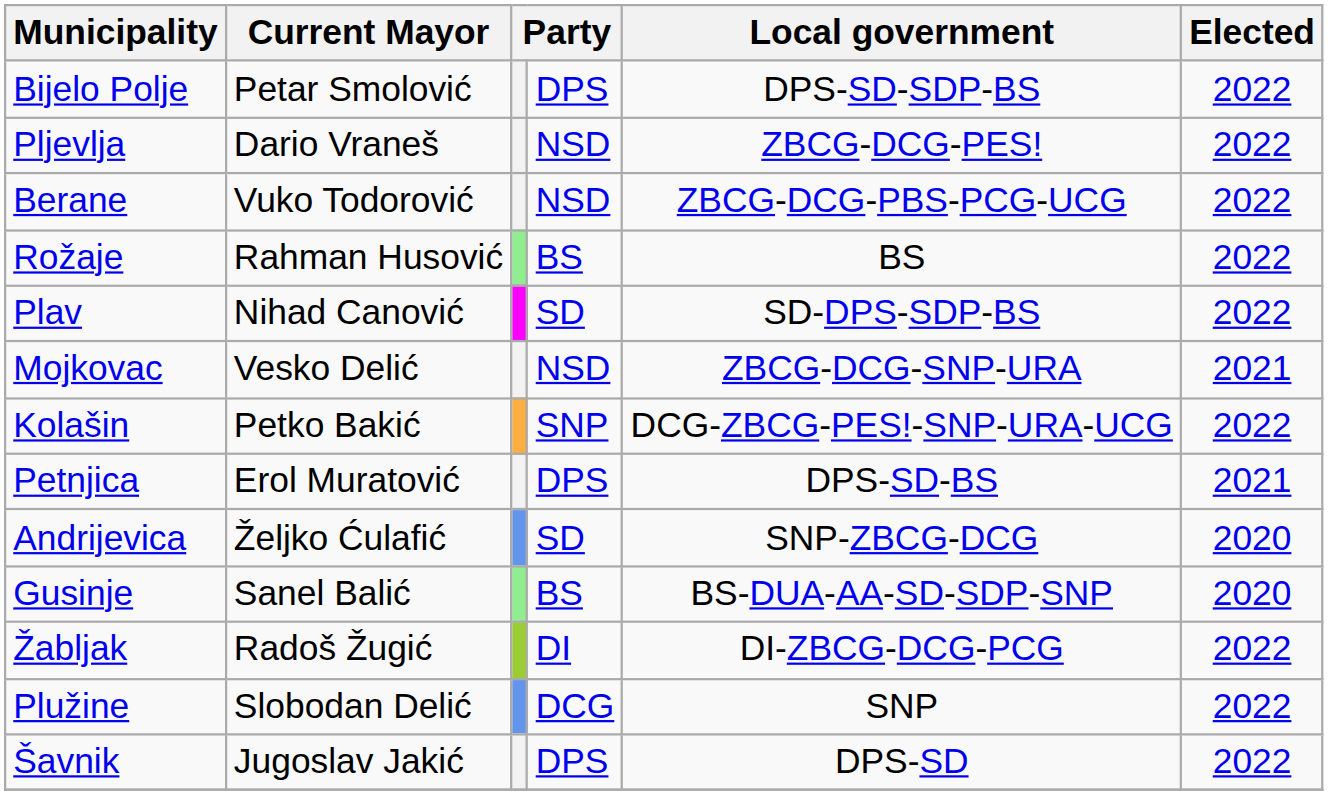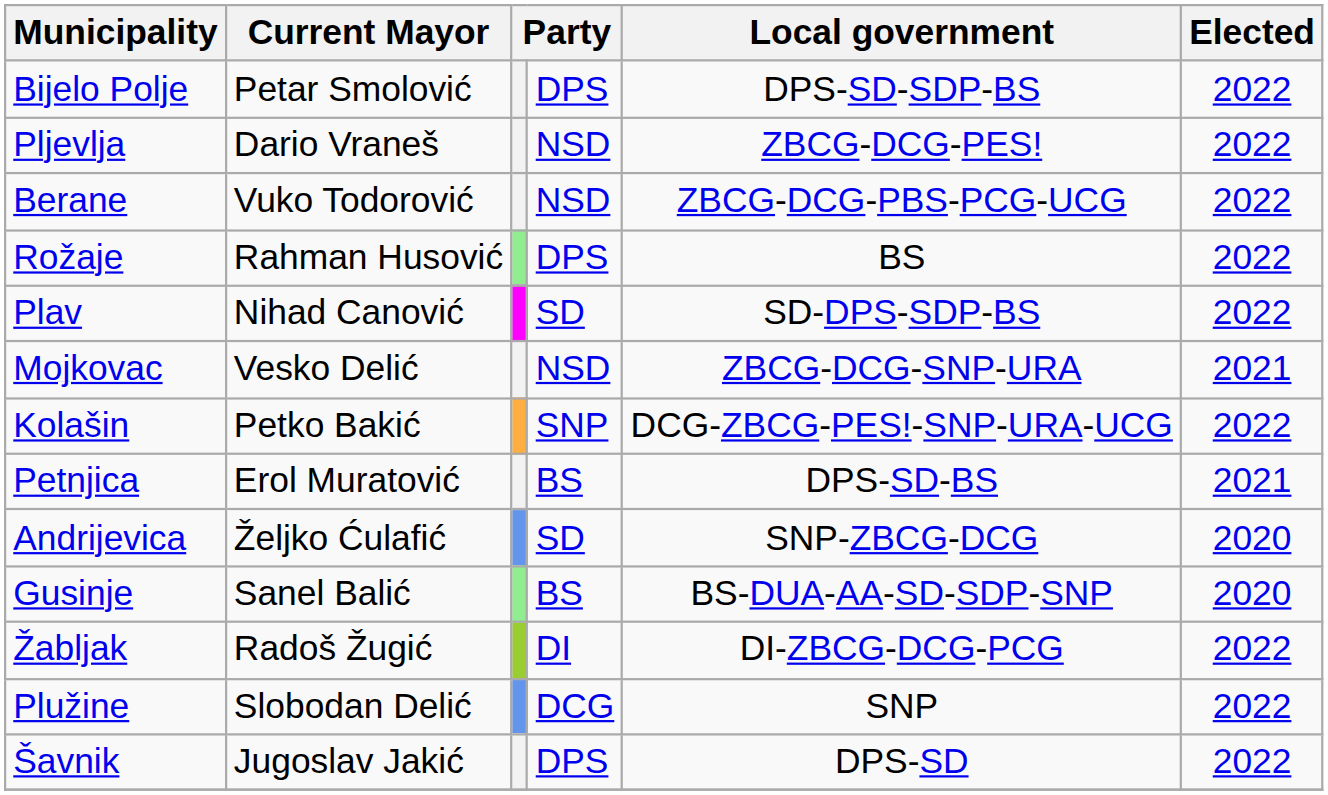(559, 256) BS -> (572, 256) DPS
(572, 481) DPS -> (559, 481) BS
